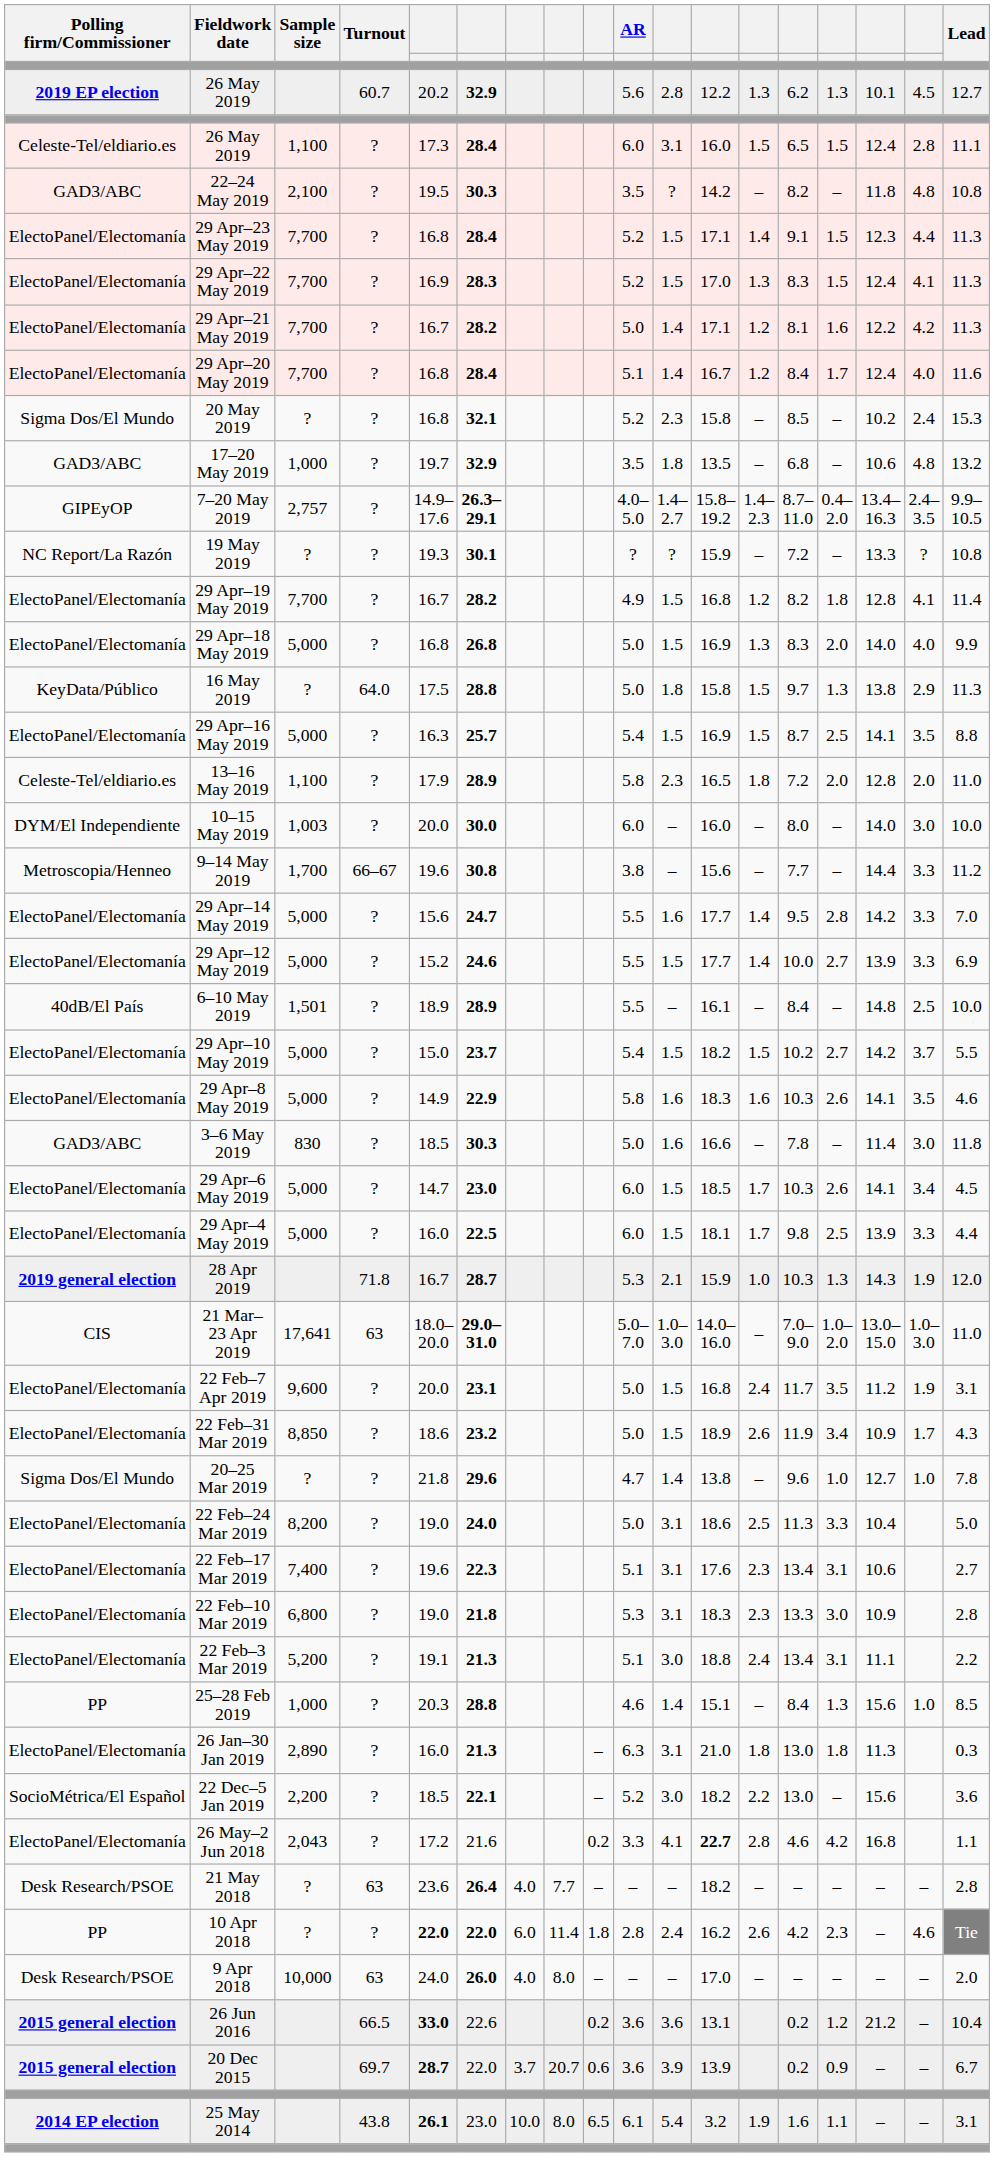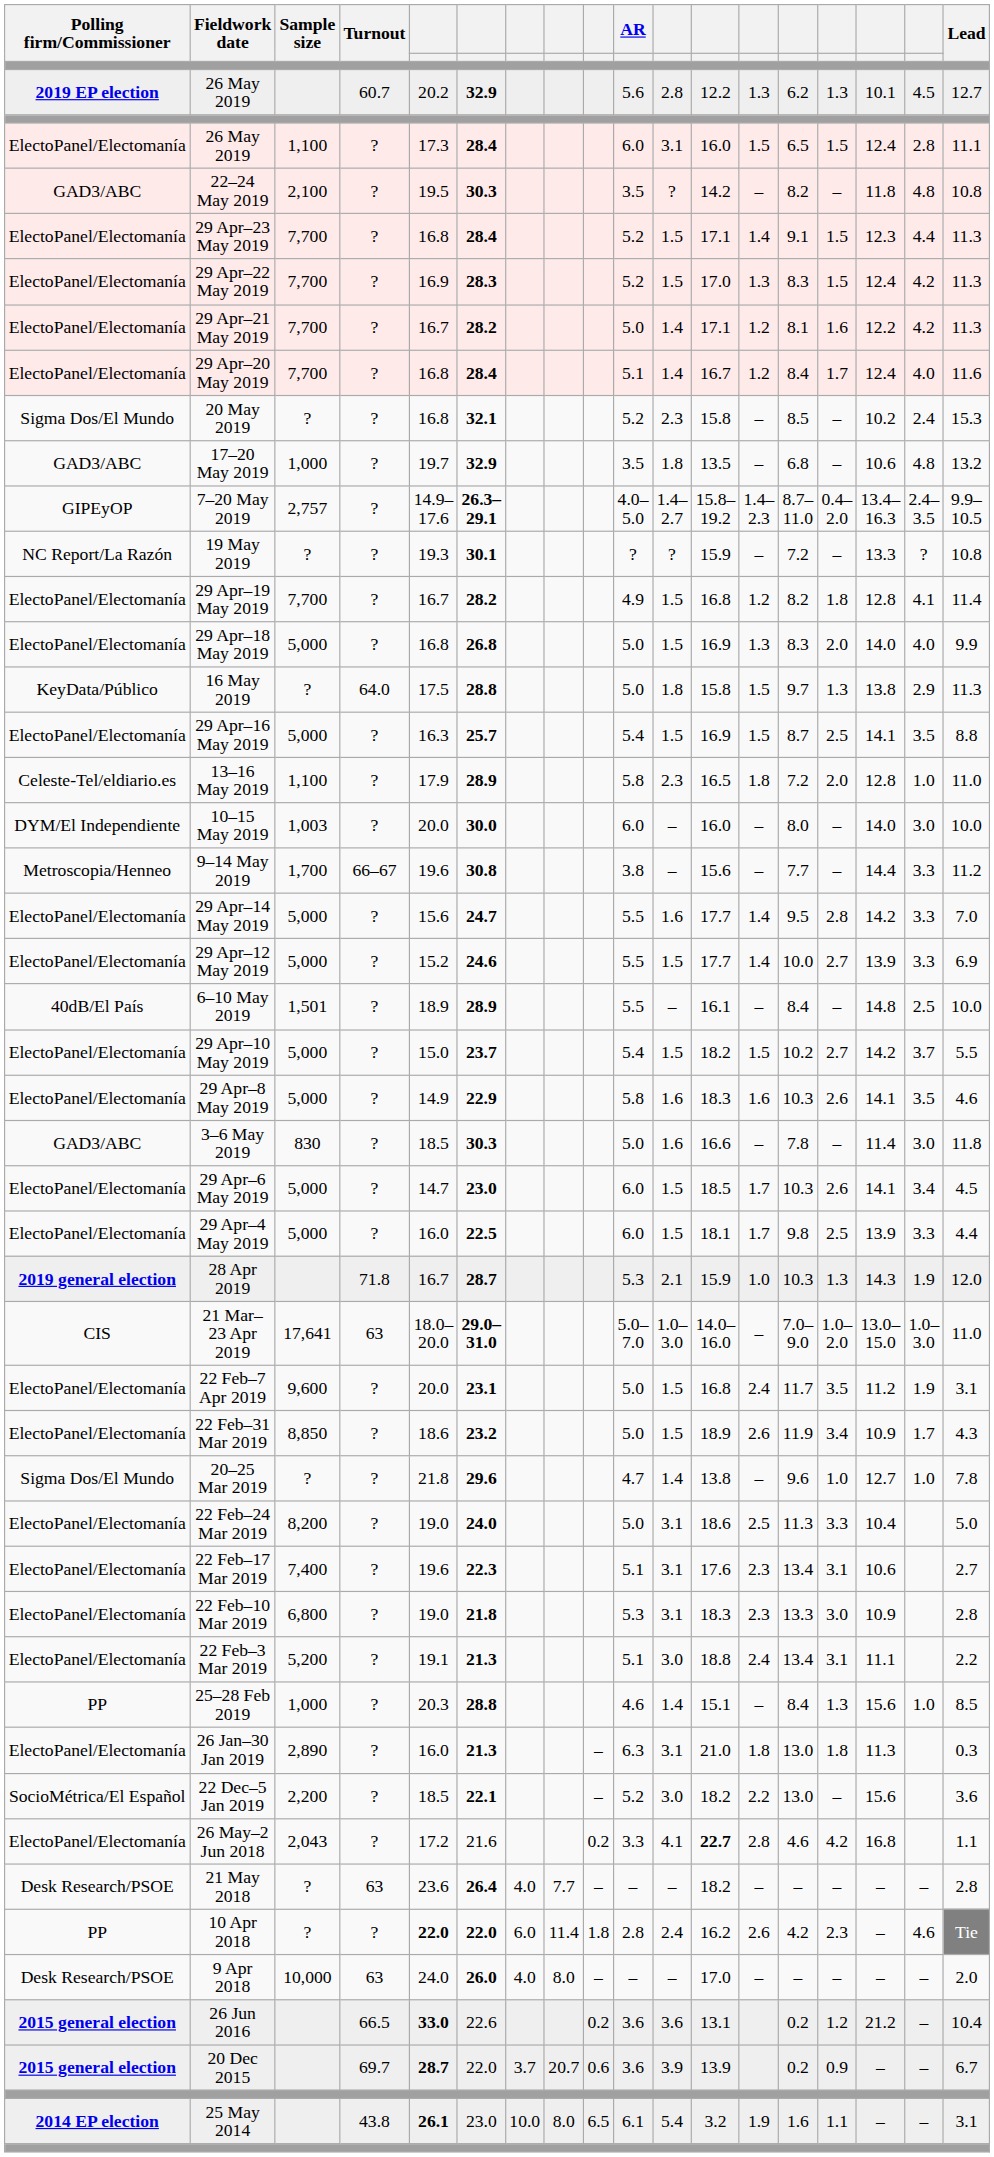(97, 145) Celeste-Tel/eldiario.es -> (97, 145) ElectoPanel/Electomanía
(924, 281) 4.1 -> (924, 281) 4.2
(924, 780) 2.0 -> (924, 780) 1.0
